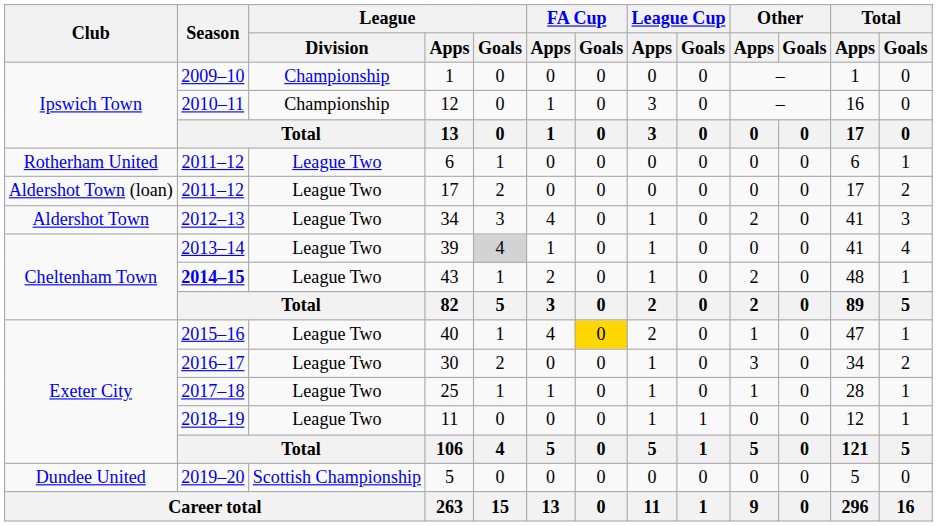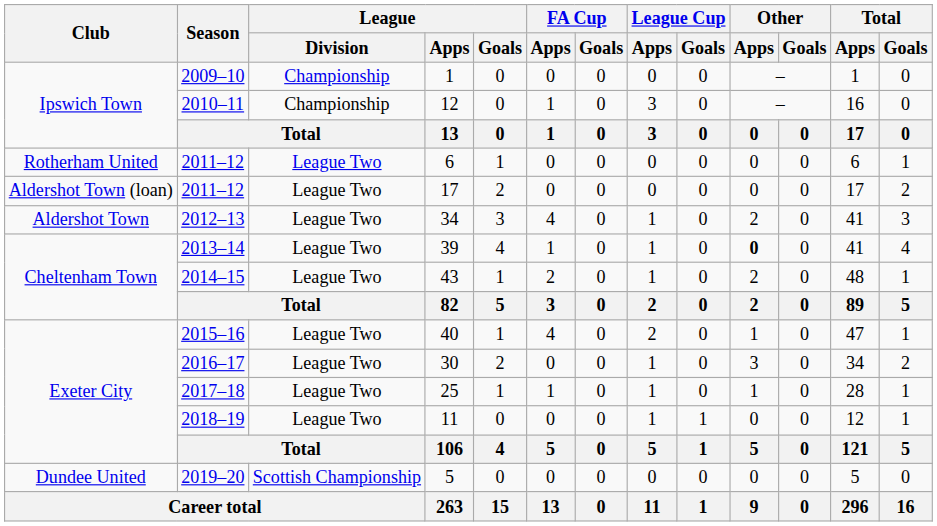(500, 248) lightgrey background -> (500, 248) no background
(754, 248) normal -> (754, 248) bold
(213, 276) bold -> (213, 276) normal
(601, 334) gold background -> (601, 334) no background
